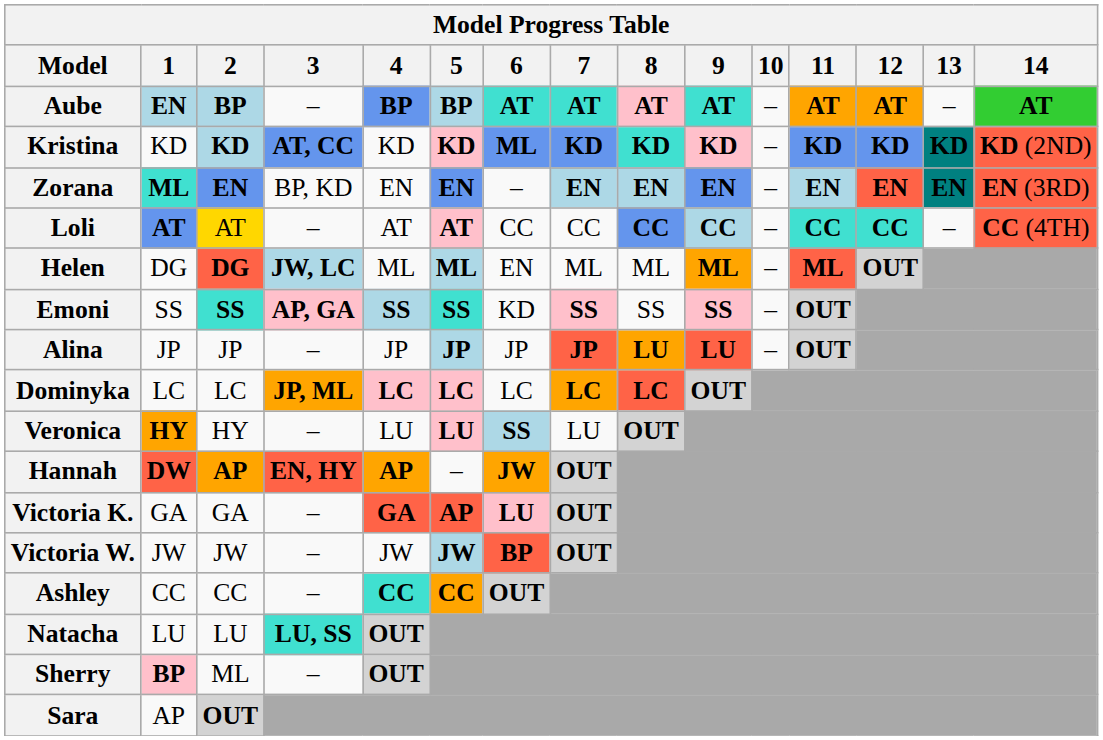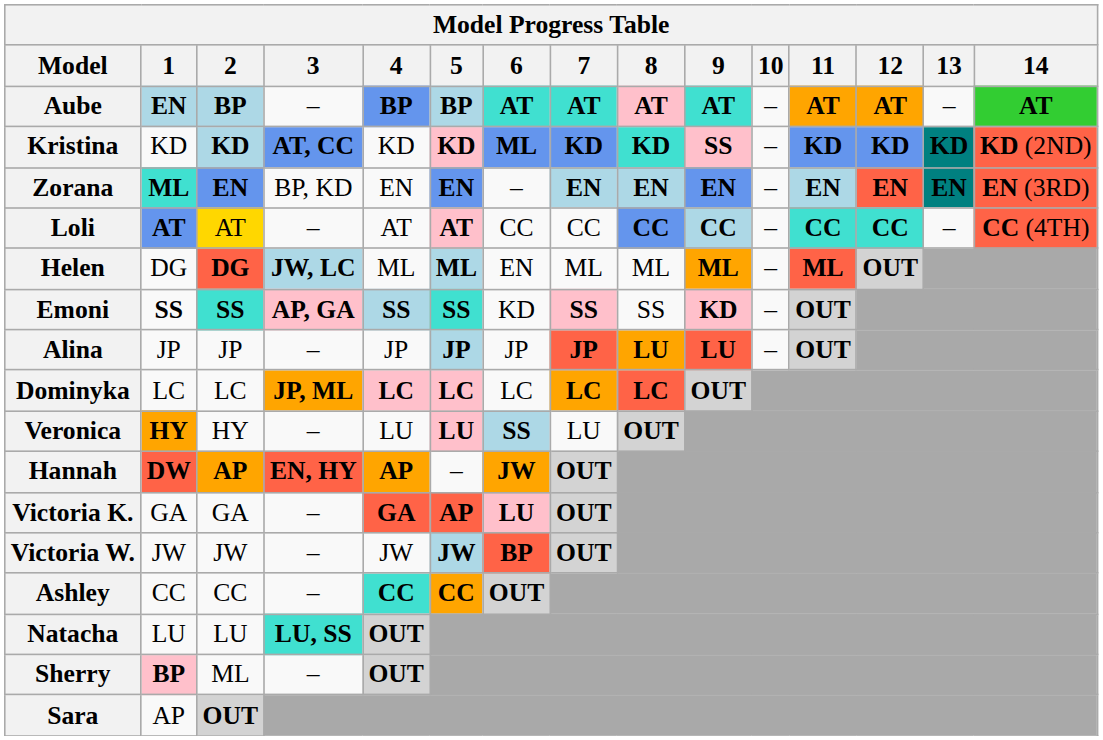(718, 146) KD -> (718, 146) SS
(169, 308) normal -> (169, 308) bold
(718, 308) SS -> (718, 308) KD
